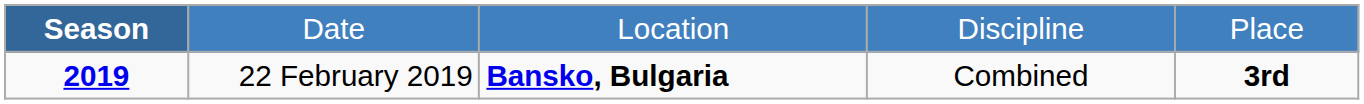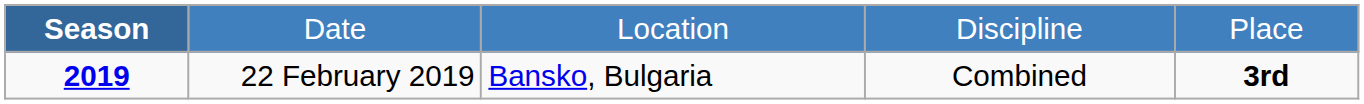(607, 76) bold -> (600, 76) normal
